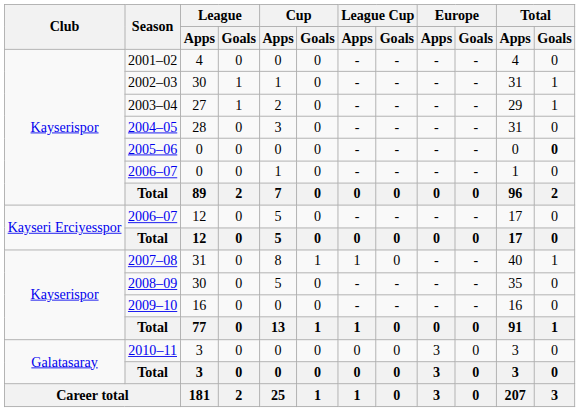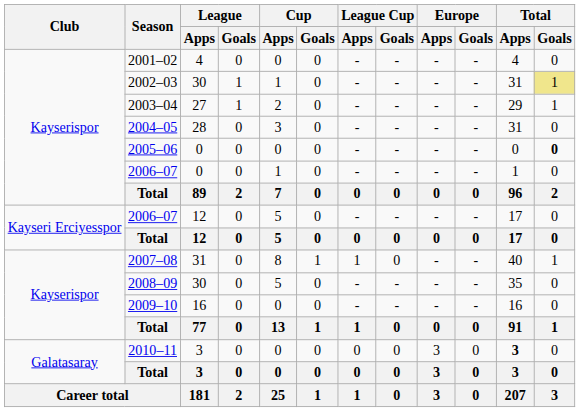(555, 82) no background -> (555, 82) khaki background
(515, 350) normal -> (515, 350) bold
